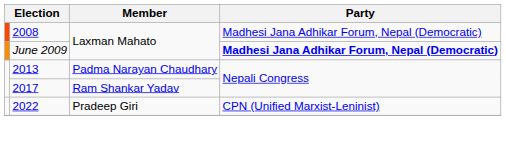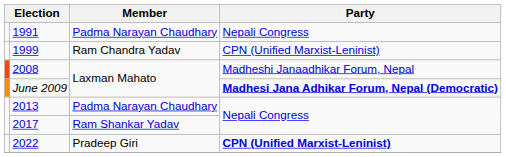+ row: (25, 32)
+ row: (25, 50)
(352, 32) Madhesi Jana Adhikar Forum, Nepal (Democratic) -> (318, 69) Madheshi Janaadhikar Forum, Nepal
(301, 106) normal -> (307, 143) bold
